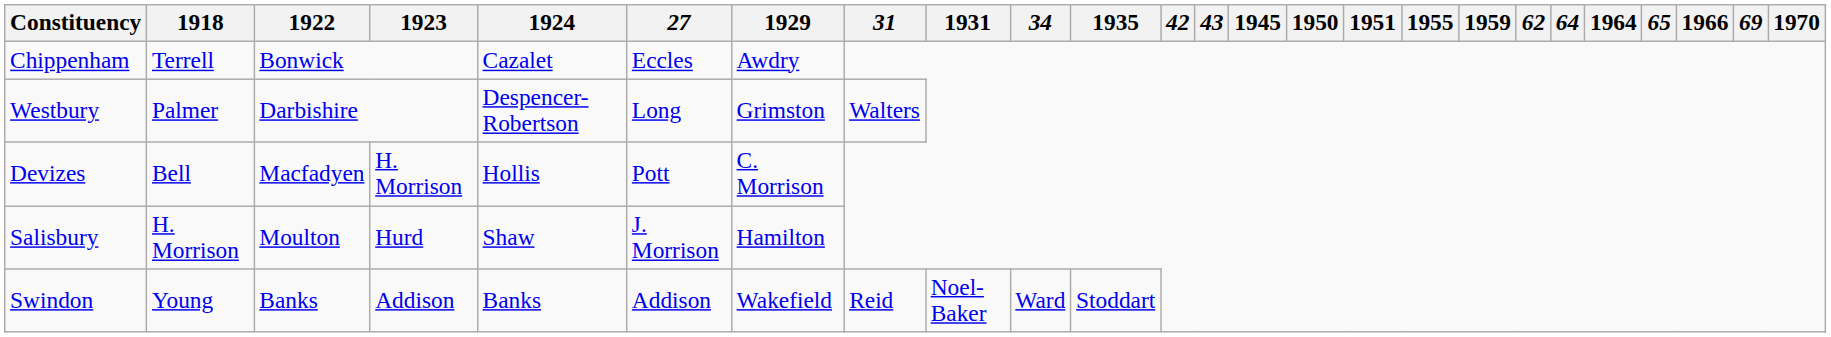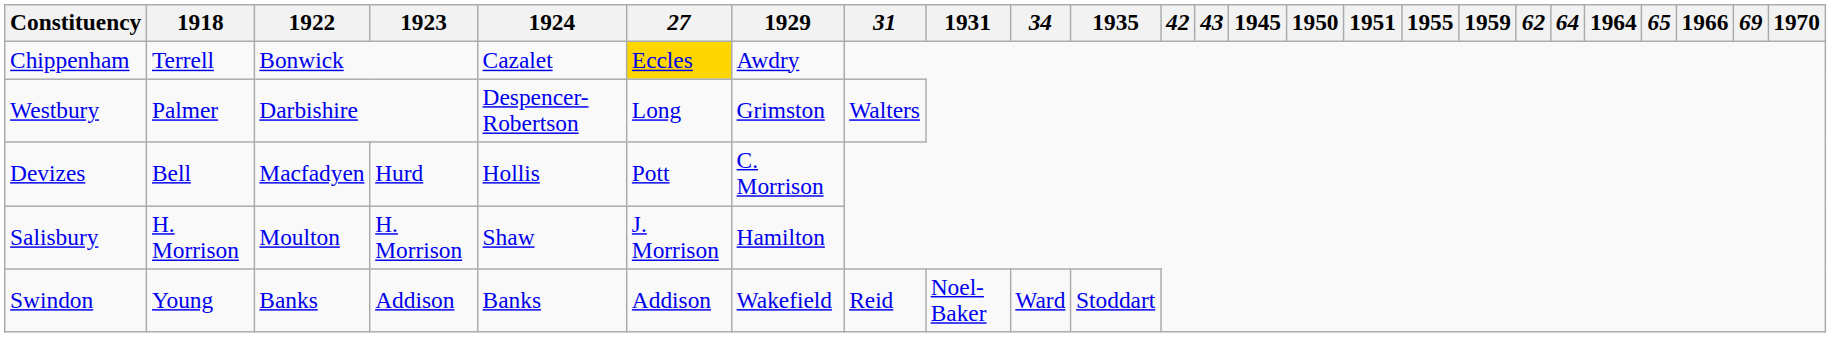(662, 60) no background -> (662, 60) gold background
(419, 173) H. Morrison -> (399, 173) Hurd
(399, 236) Hurd -> (419, 236) H. Morrison
